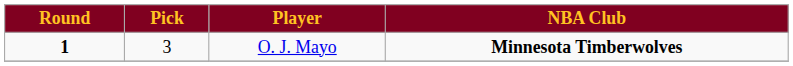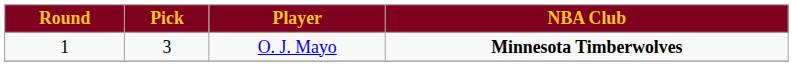(65, 46) bold -> (65, 46) normal
